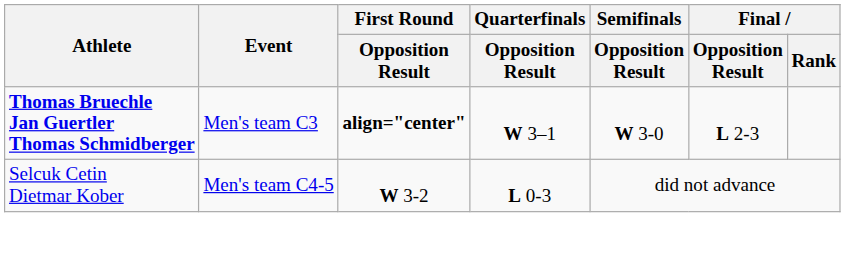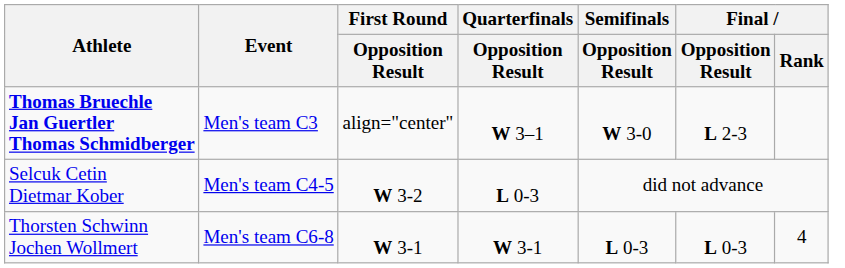(404, 122) bold -> (398, 122) normal
+ row: (79, 236)
